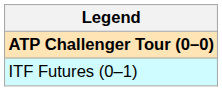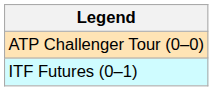(111, 44) bold -> (106, 44) normal
